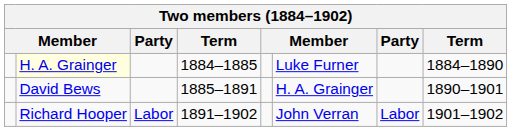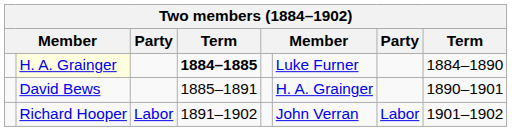(219, 65) normal -> (219, 65) bold
